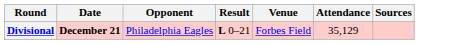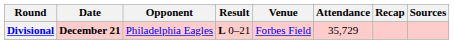+ column: (390, 13)
(343, 30) 35,129 -> (343, 30) 35,729
